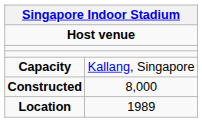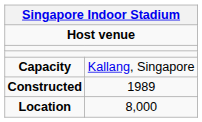(141, 86) 8,000 -> (141, 86) 1989
(141, 107) 1989 -> (141, 107) 8,000
